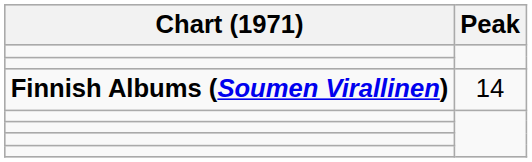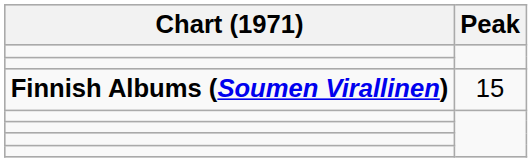(490, 88) 14 -> (490, 88) 15
